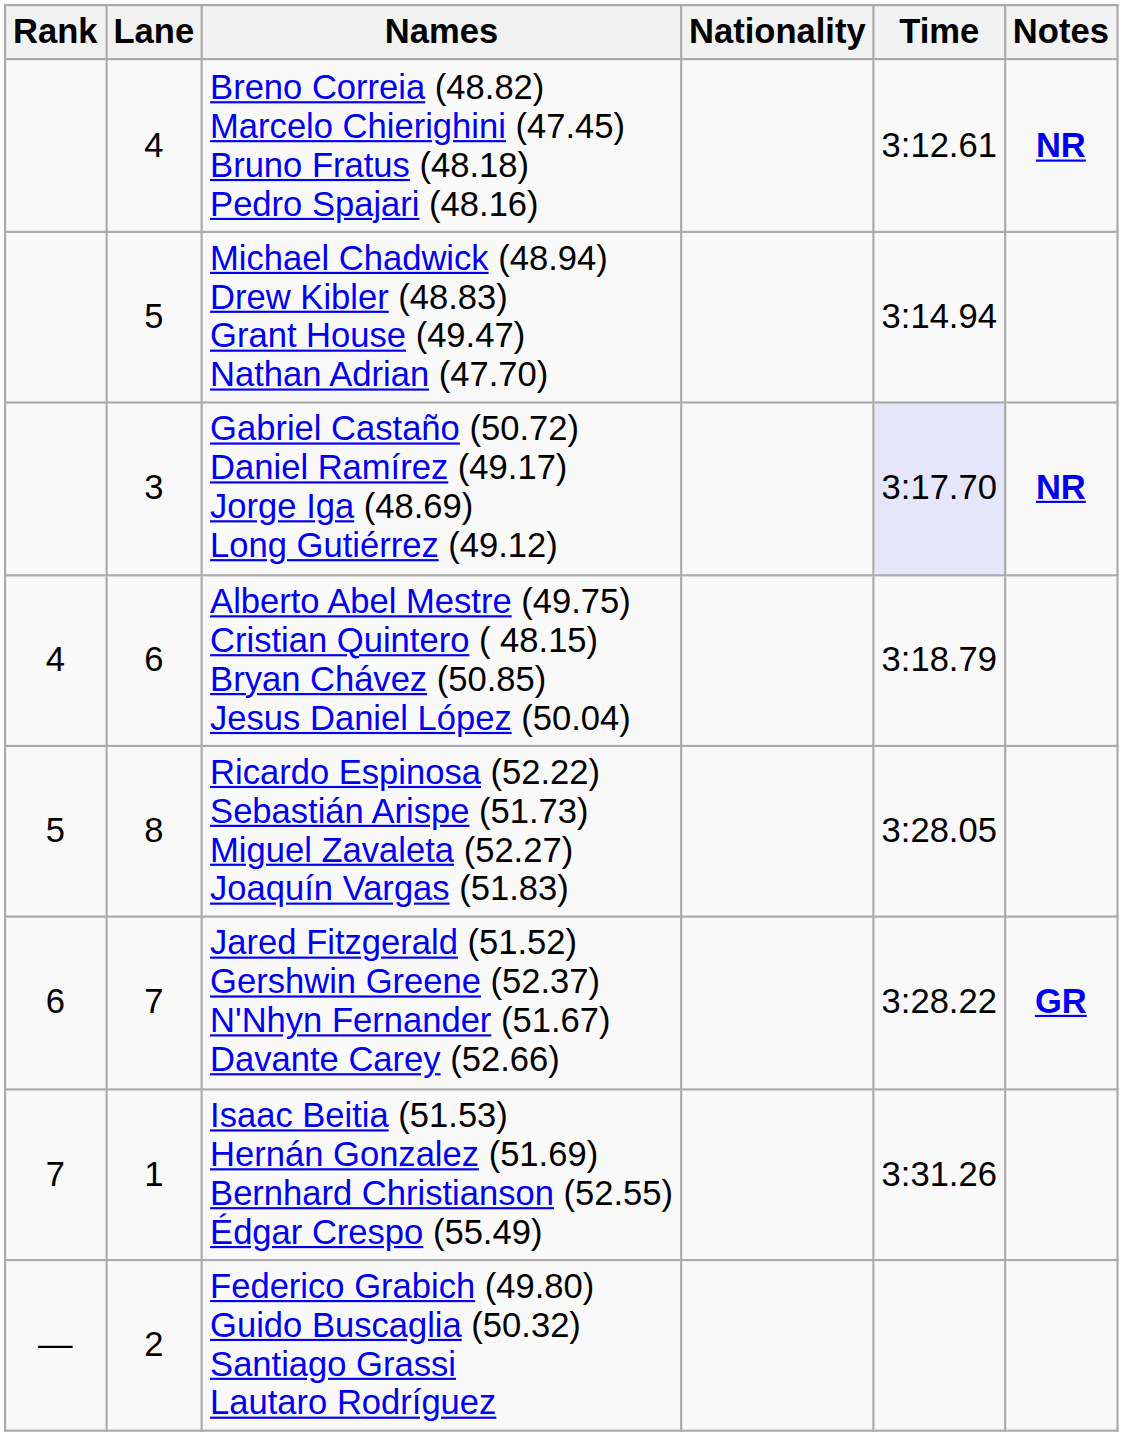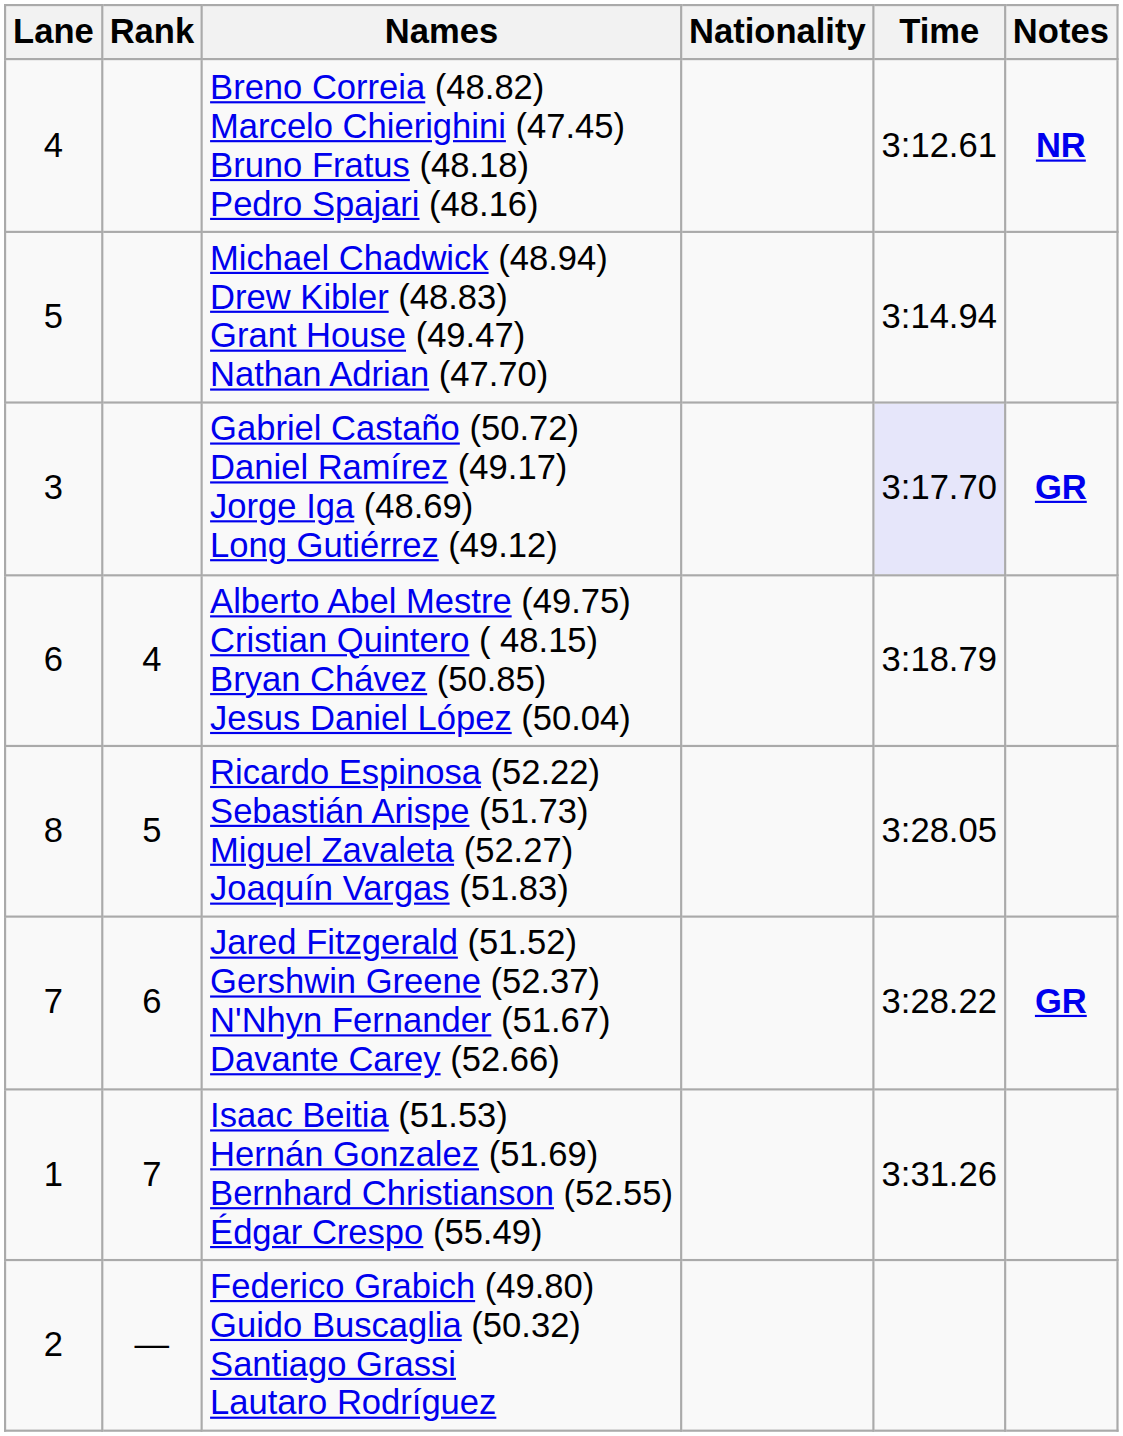columns swapped: (55, 31) <-> (154, 31)
(1061, 487) NR -> (1061, 487) GR
